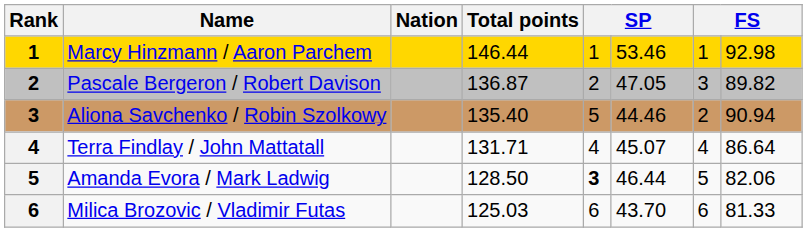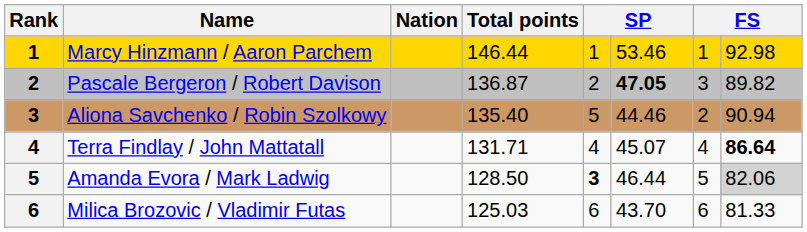(641, 83) normal -> (641, 83) bold
(750, 147) normal -> (750, 147) bold
(750, 178) no background -> (750, 178) lightgrey background
